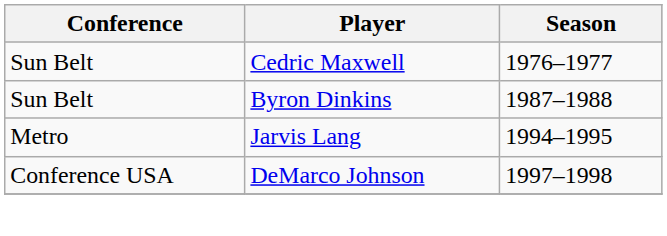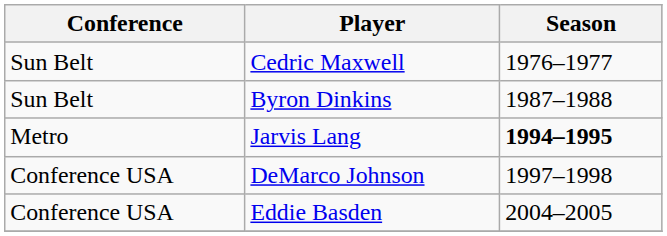(559, 136) normal -> (559, 136) bold
+ row: (316, 212)
